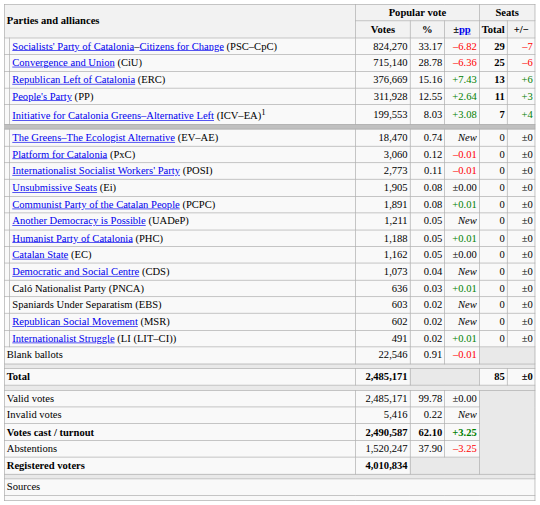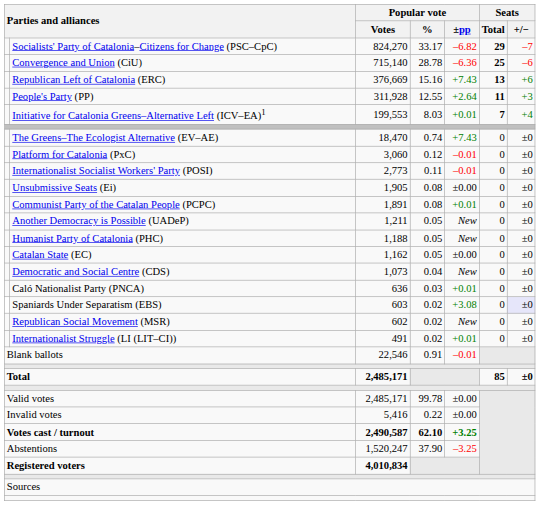(465, 114) +3.08 -> (465, 114) +0.01
(467, 137) New -> (465, 137) +7.43
(465, 238) +0.01 -> (467, 238) New
(467, 305) New -> (465, 305) +3.08
(527, 305) no background -> (527, 305) lavender background
(467, 415) New -> (465, 415) ±0.00
